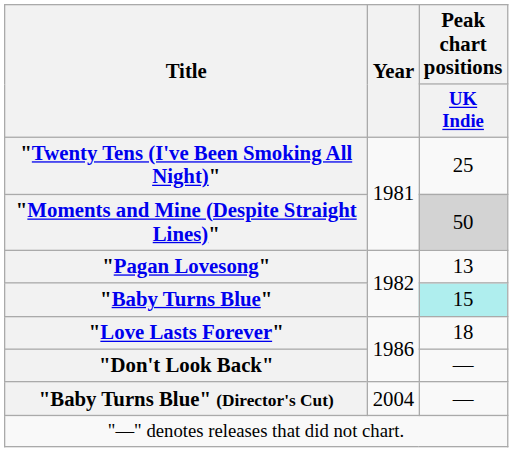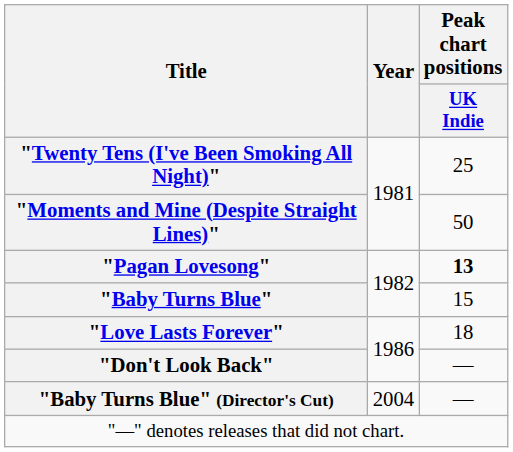(463, 221) lightgrey background -> (463, 221) no background
(463, 266) normal -> (463, 266) bold
(463, 299) paleturquoise background -> (463, 299) no background
